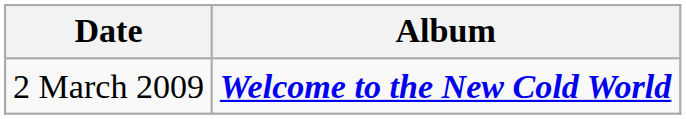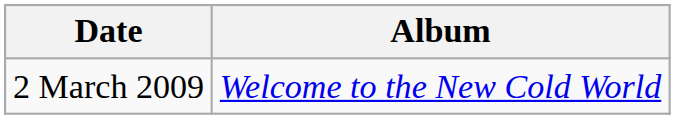(446, 85) bold -> (441, 85) normal
